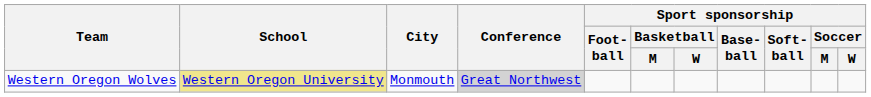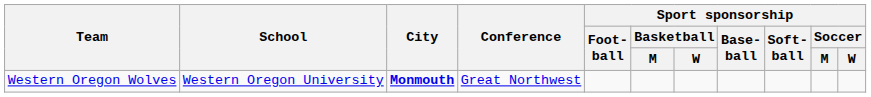(283, 81) khaki background -> (283, 81) no background
(422, 81) normal -> (422, 81) bold
(521, 81) lightgrey background -> (521, 81) no background
